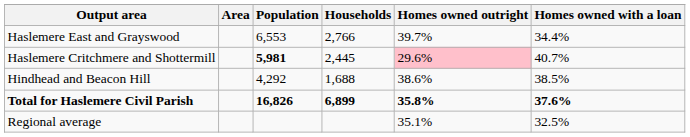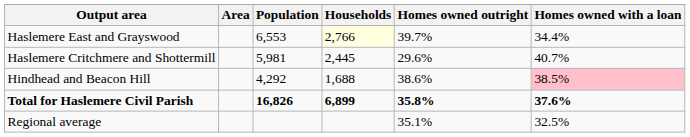(340, 36) no background -> (340, 36) lightyellow background
(271, 57) bold -> (271, 57) normal
(415, 57) pink background -> (415, 57) no background
(552, 79) no background -> (552, 79) pink background
